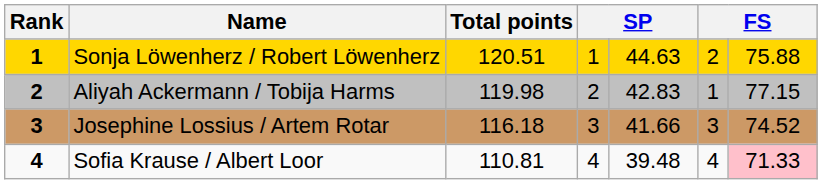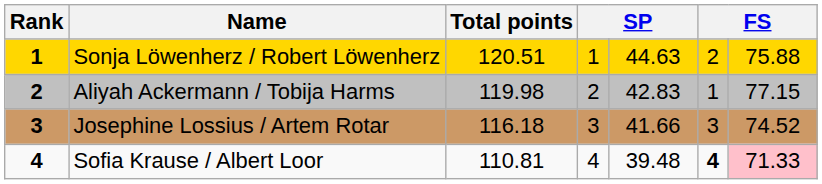(713, 160) normal -> (713, 160) bold
